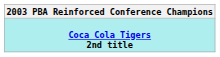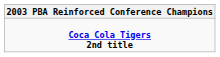(110, 40) paleturquoise background -> (110, 40) no background
